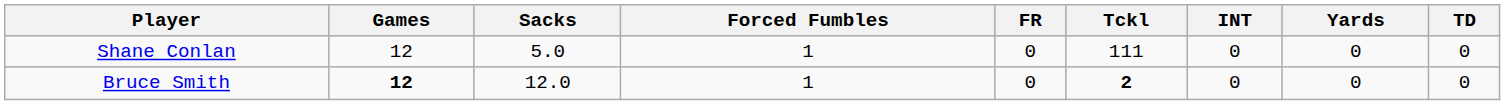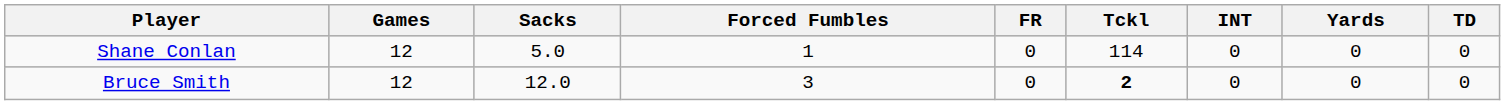(1126, 52) 111 -> (1126, 52) 114
(401, 83) bold -> (401, 83) normal
(808, 83) 1 -> (808, 83) 3
